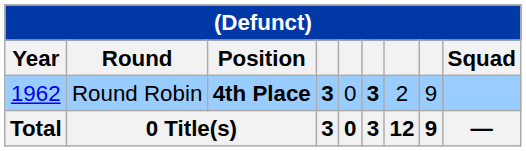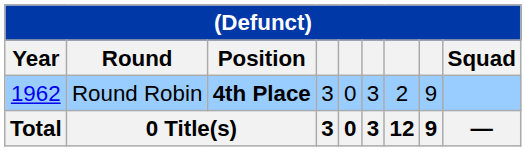(327, 93) bold -> (327, 93) normal
(373, 93) bold -> (373, 93) normal
